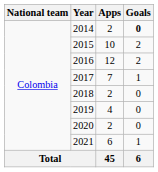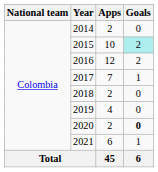(138, 28) bold -> (138, 28) normal
(138, 45) no background -> (138, 45) paleturquoise background
(138, 126) normal -> (138, 126) bold
